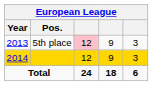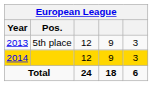(86, 43) pink background -> (86, 43) no background
